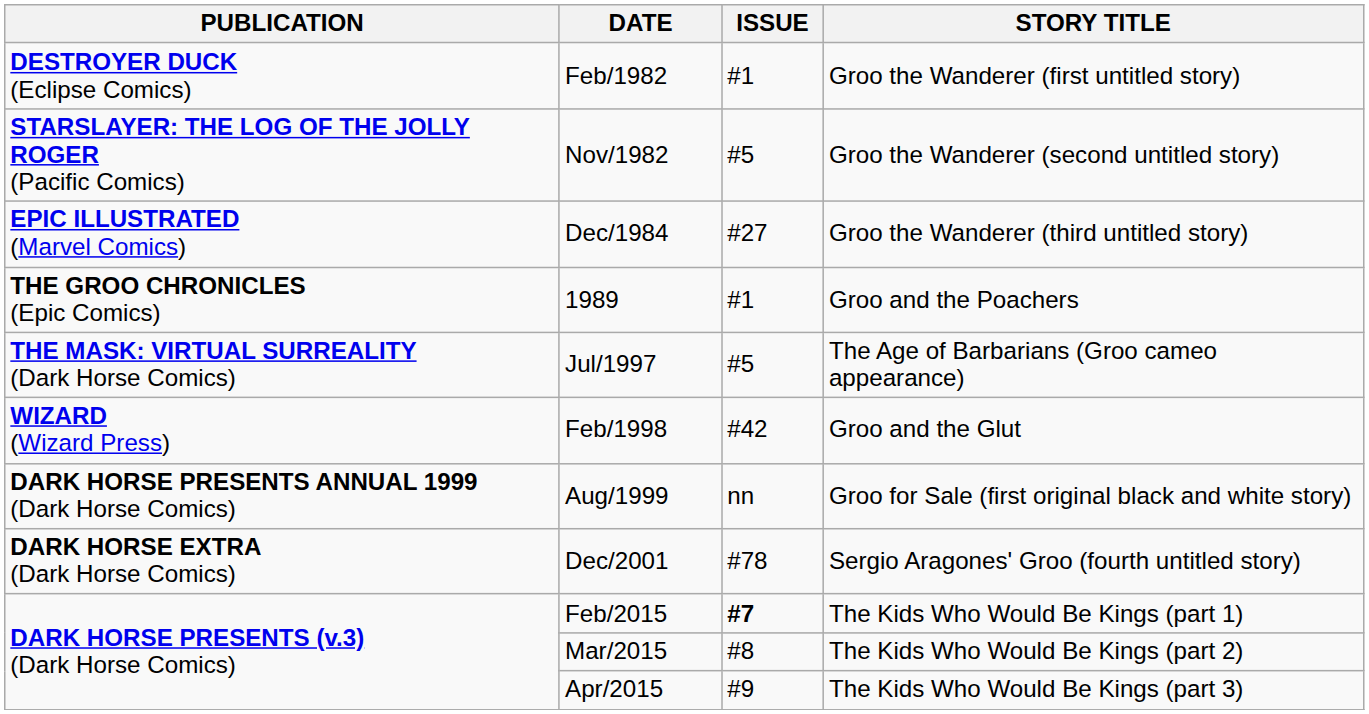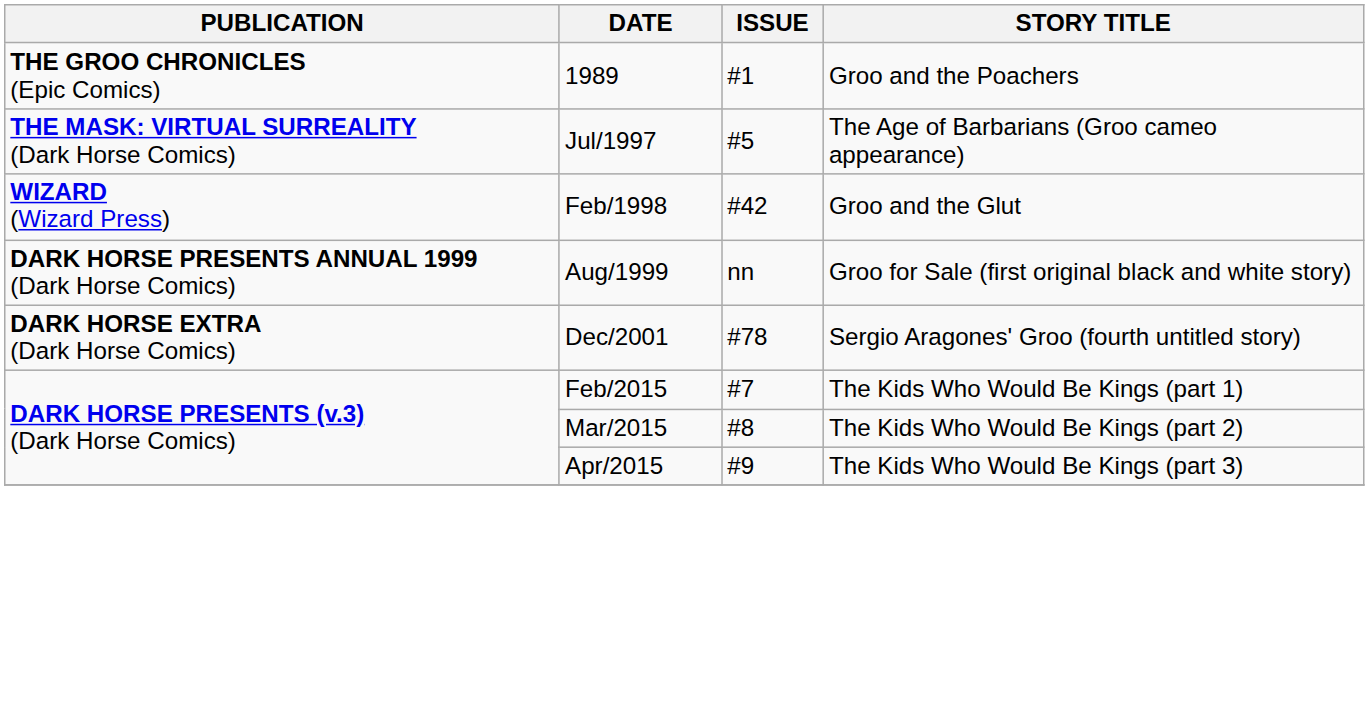- row: (616, 75)
- row: (617, 154)
- row: (617, 233)
(741, 613) bold -> (741, 389) normal
